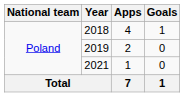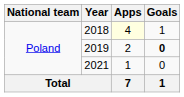(128, 30) no background -> (128, 30) lightyellow background
(162, 48) normal -> (162, 48) bold
